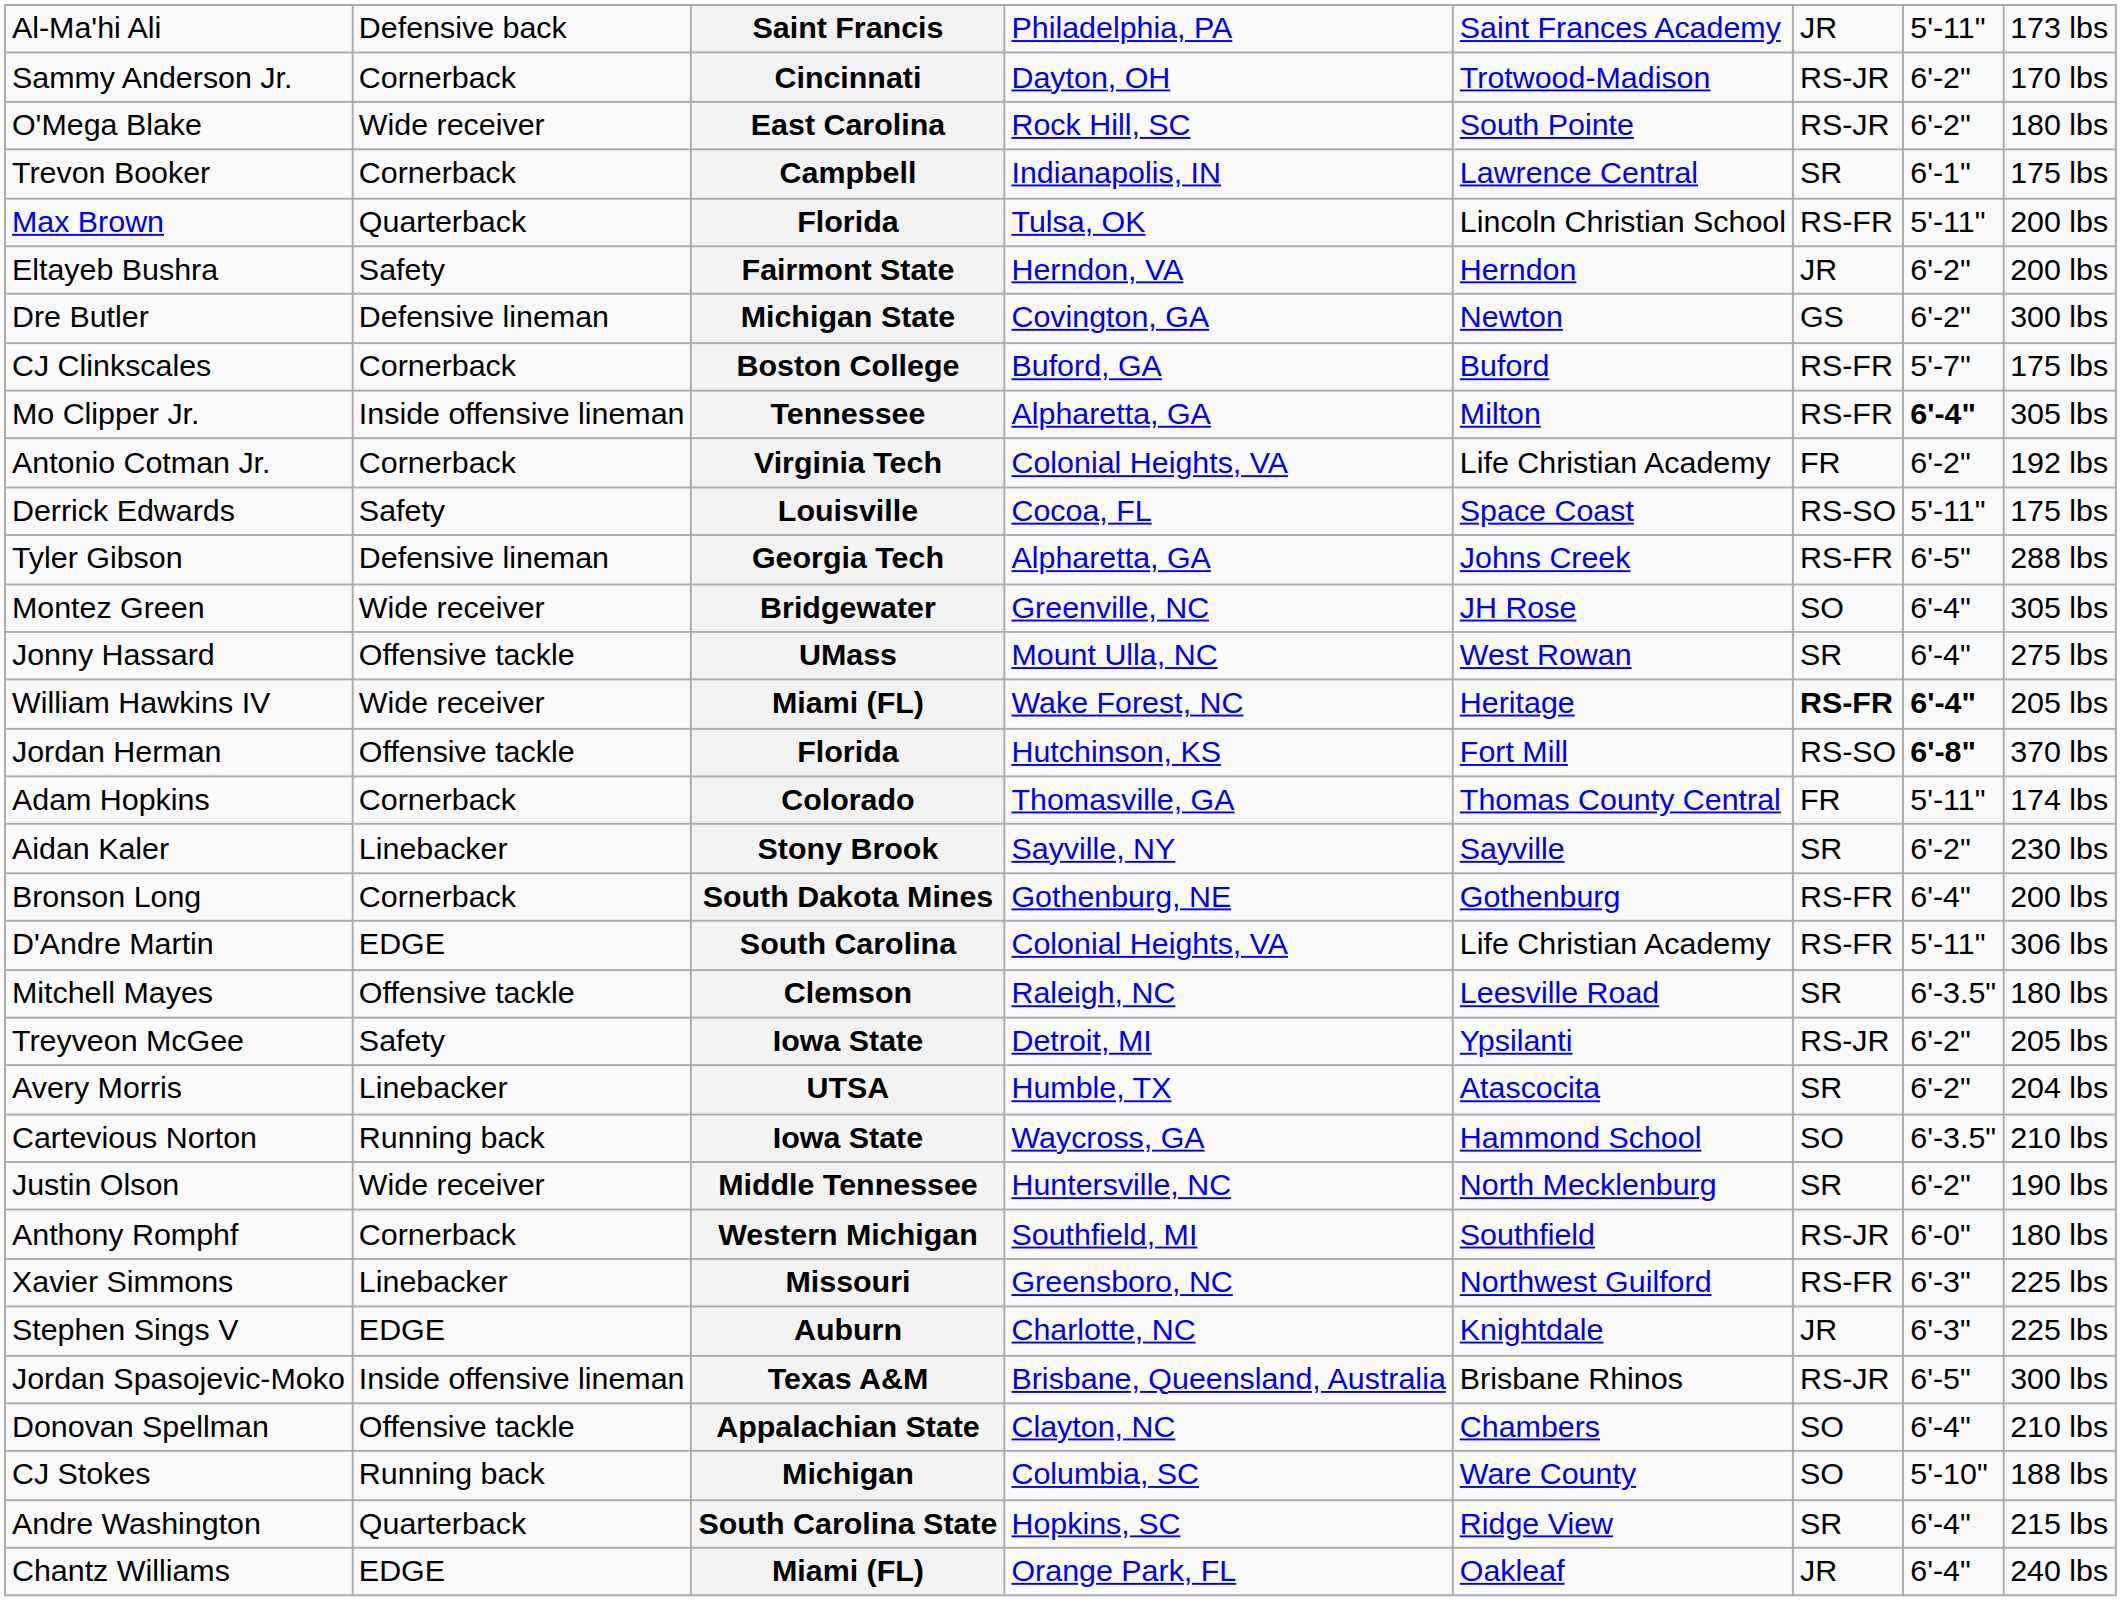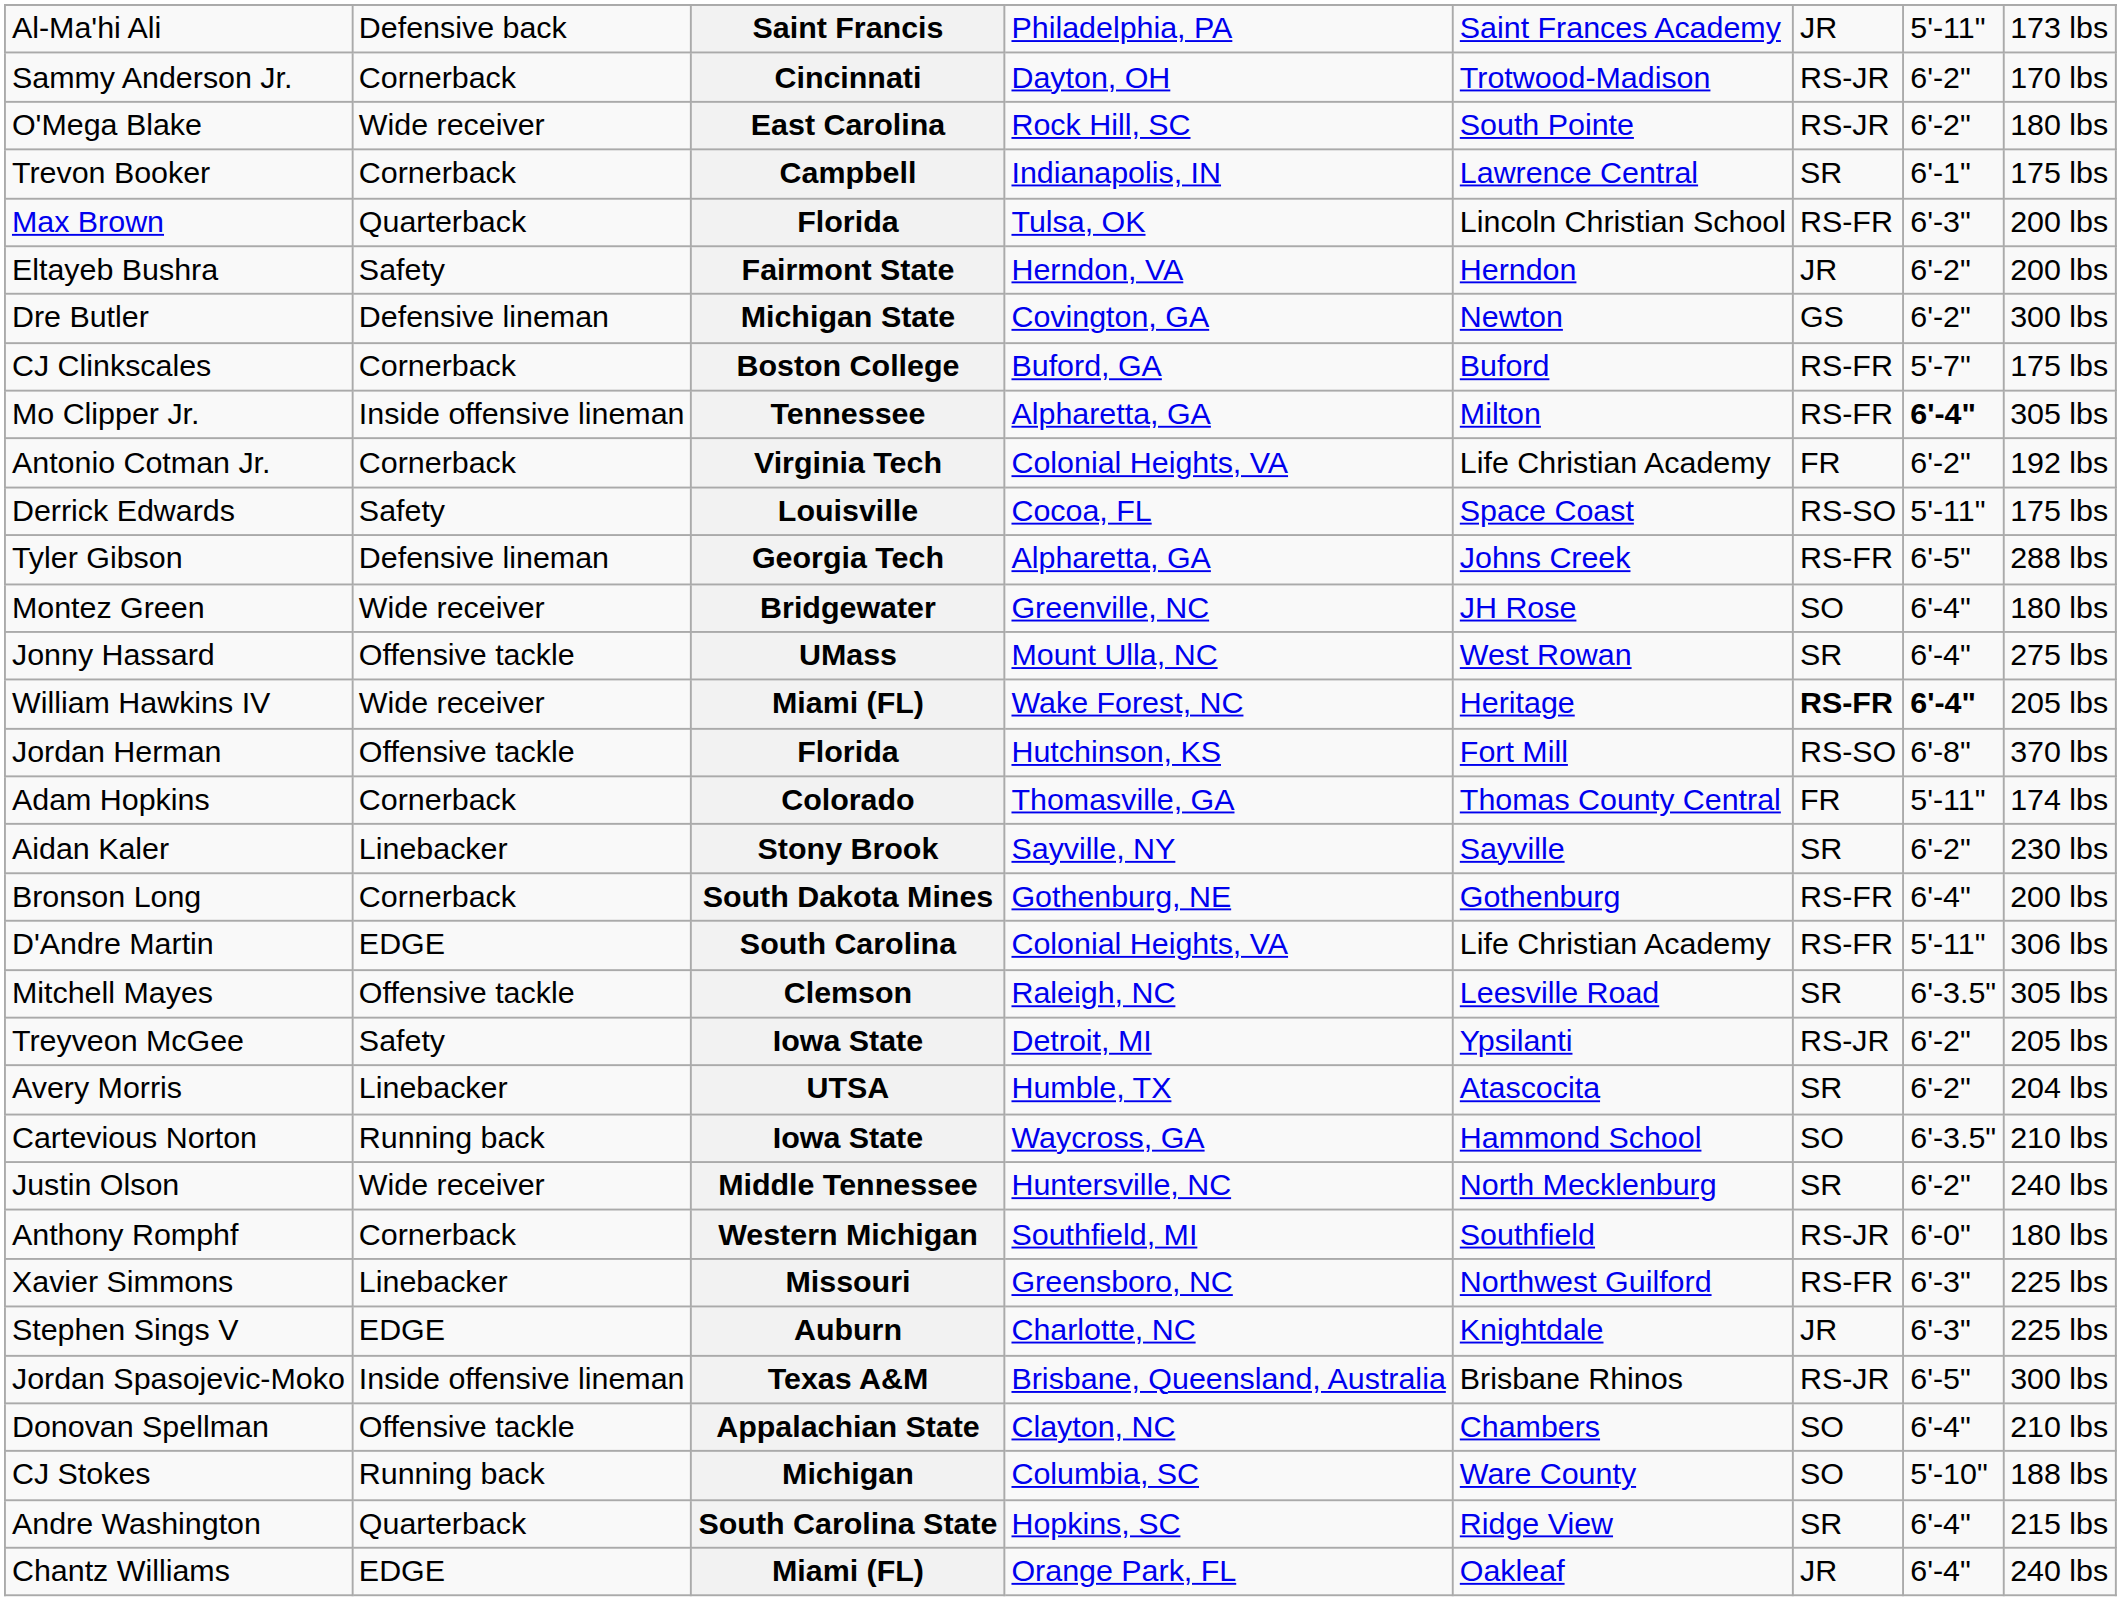(1948, 221) 5'-11" -> (1941, 221) 6'-3"
(2059, 607) 305 lbs -> (2059, 607) 180 lbs
(1943, 751) bold -> (1941, 751) normal
(2059, 992) 180 lbs -> (2059, 992) 305 lbs
(2059, 1185) 190 lbs -> (2059, 1185) 240 lbs
